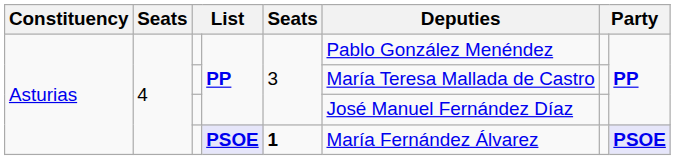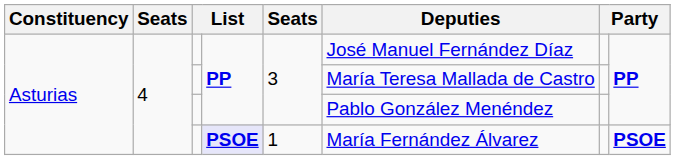(440, 49) Pablo González Menéndez -> (450, 49) José Manuel Fernández Díaz
(450, 109) José Manuel Fernández Díaz -> (440, 109) Pablo González Menéndez
(273, 139) bold -> (273, 139) normal
(640, 139) lavender background -> (640, 139) no background
